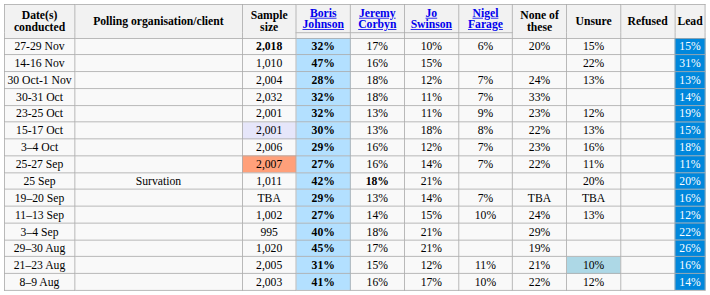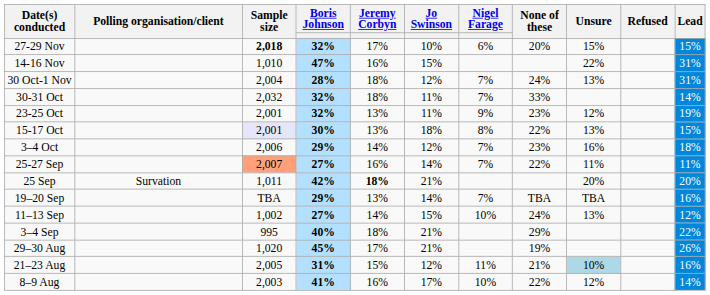(690, 80) 13% -> (690, 80) 31%
(377, 148) 16% -> (377, 148) 14%
